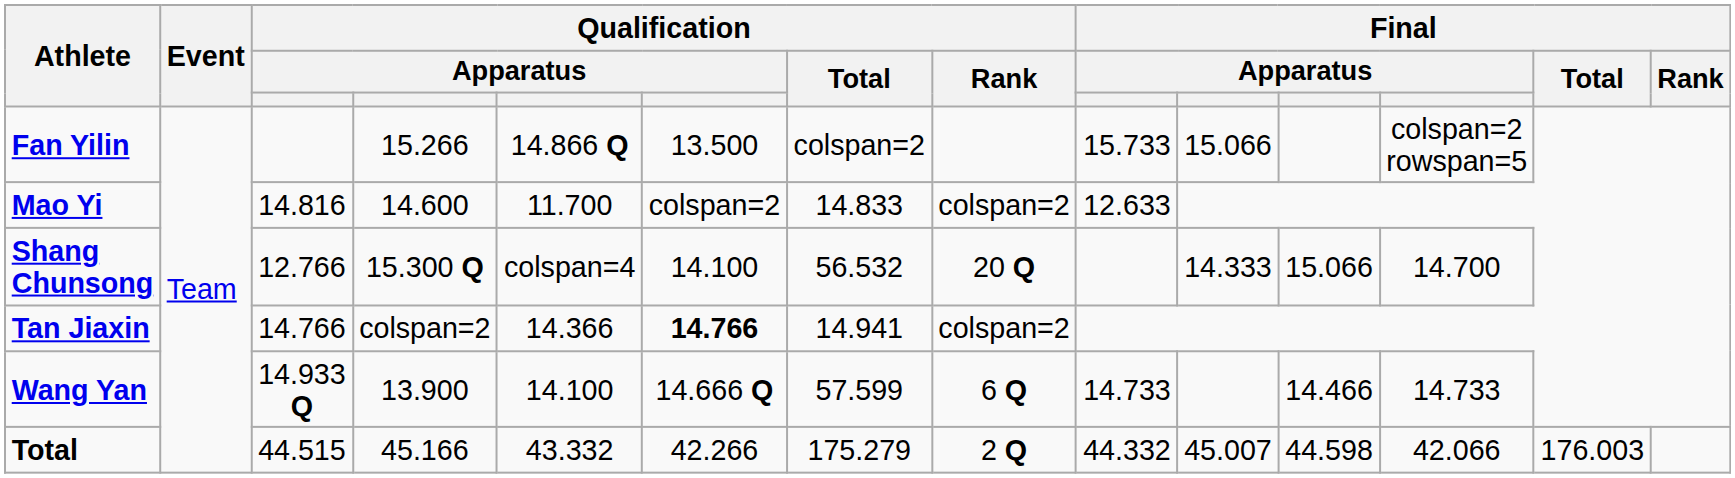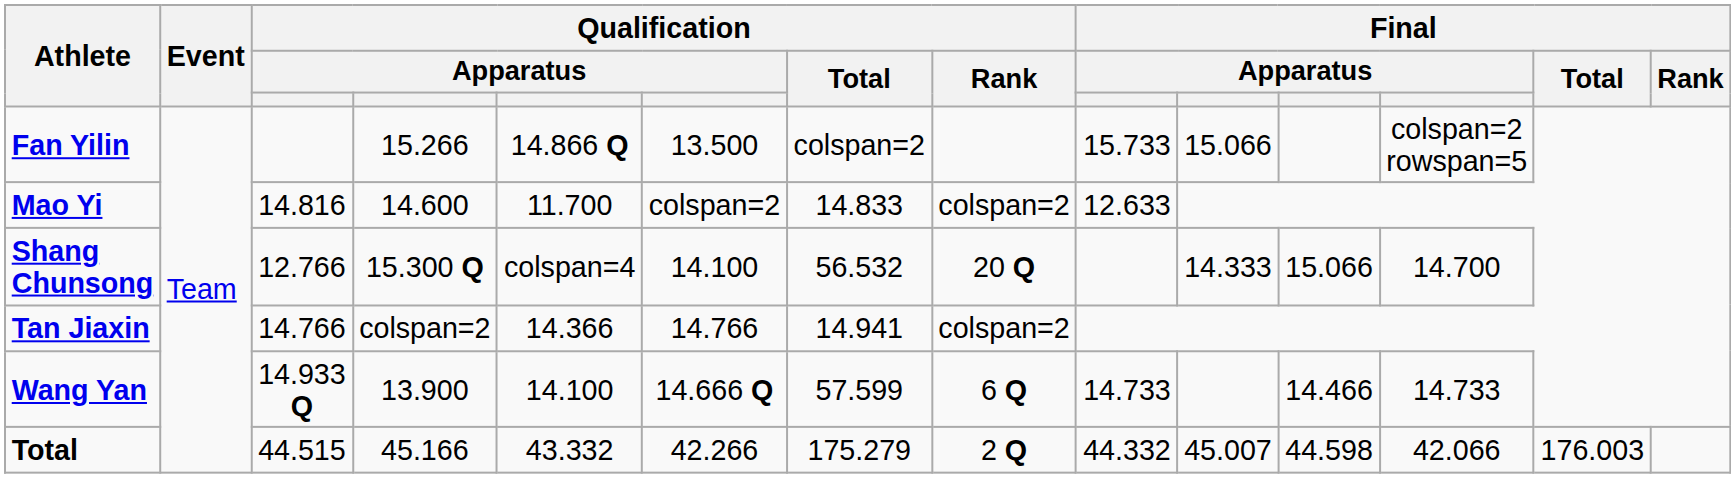(714, 328) bold -> (714, 328) normal
